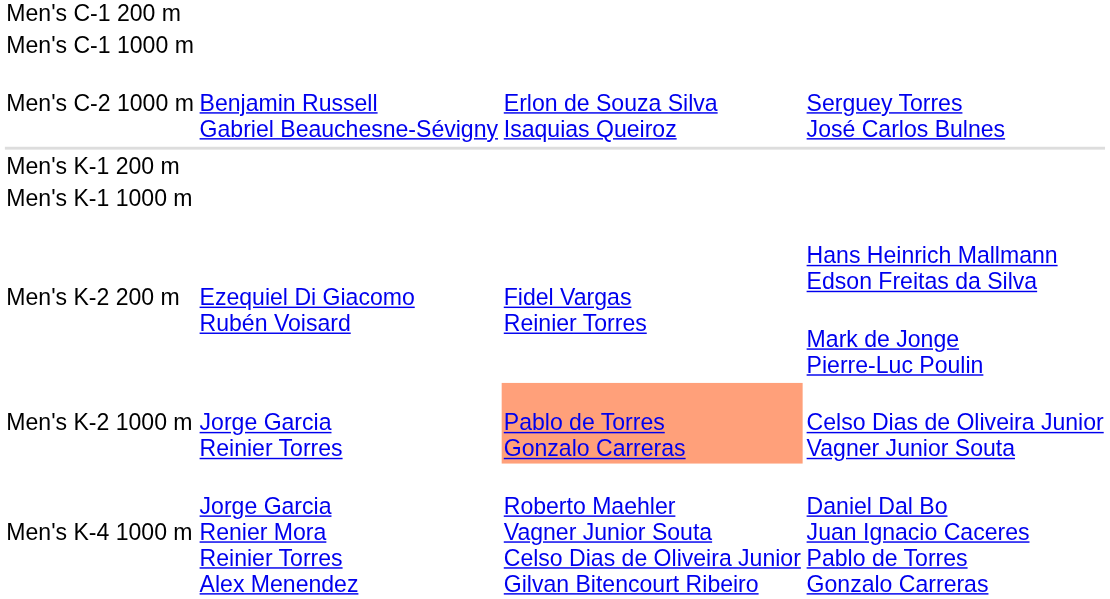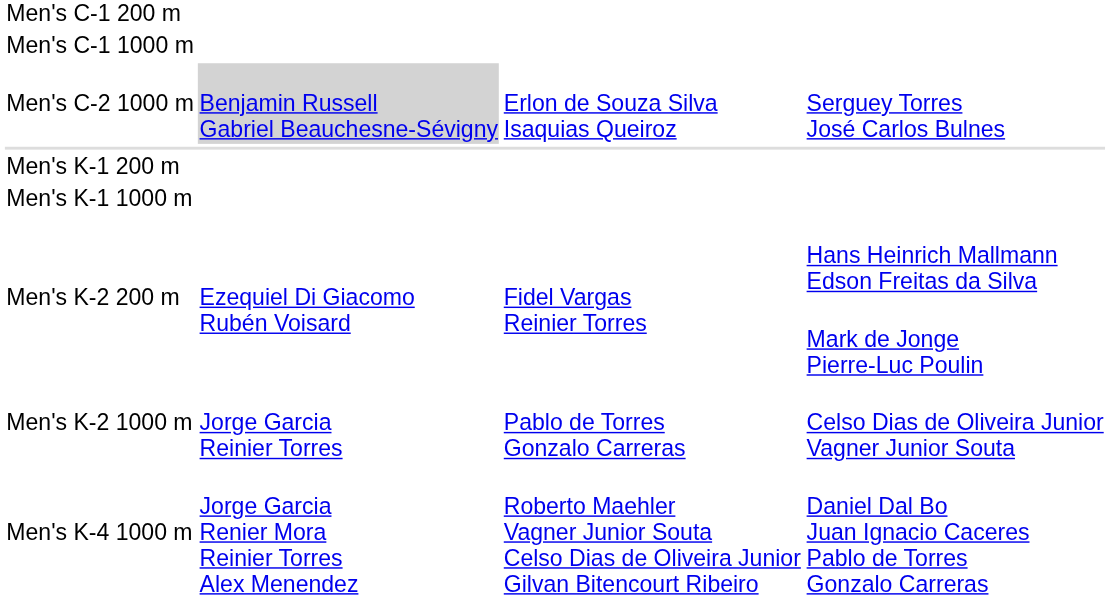(349, 116) no background -> (349, 116) lightgrey background
(595, 435) lightsalmon background -> (595, 435) no background
